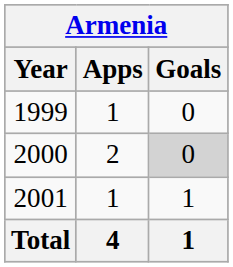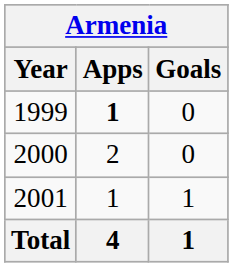(113, 111) normal -> (113, 111) bold
(188, 154) lightgrey background -> (188, 154) no background
